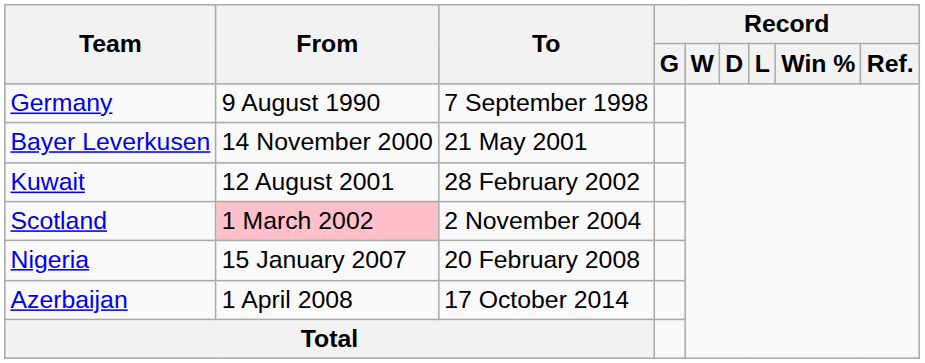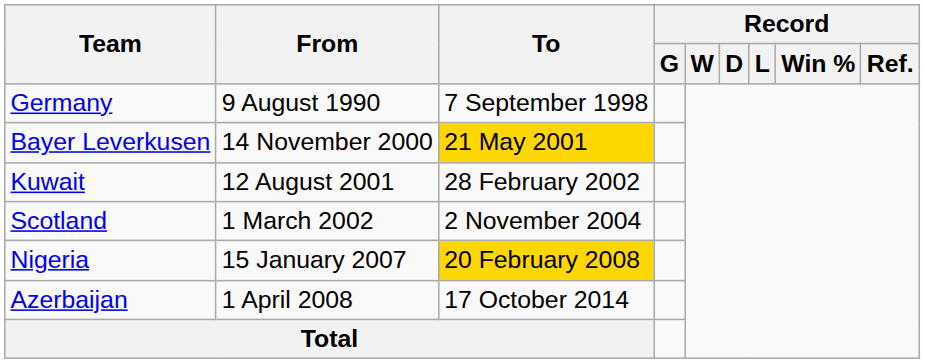(516, 142) no background -> (516, 142) gold background
(298, 220) pink background -> (298, 220) no background
(542, 260) no background -> (542, 260) gold background
